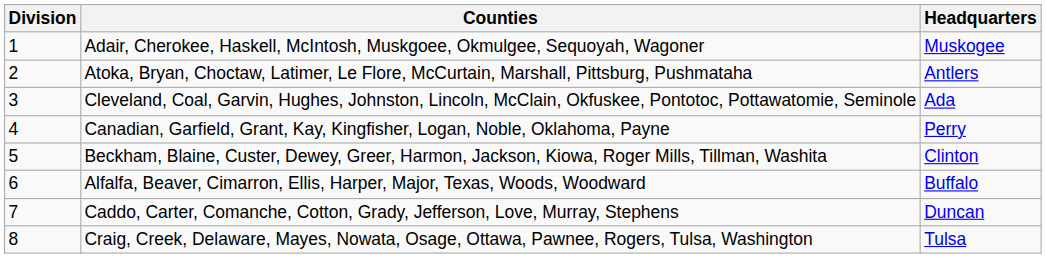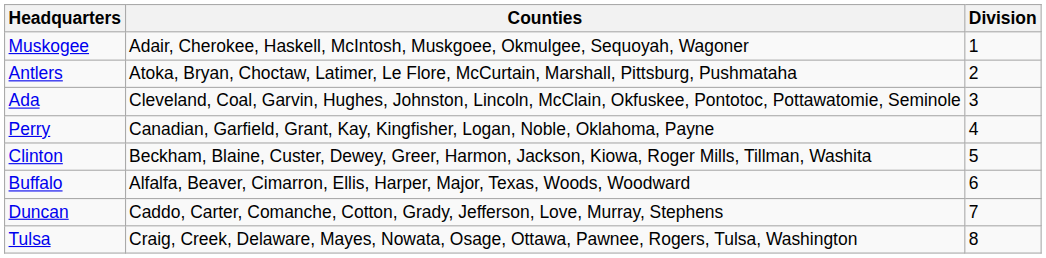columns swapped: (42, 18) <-> (980, 18)
